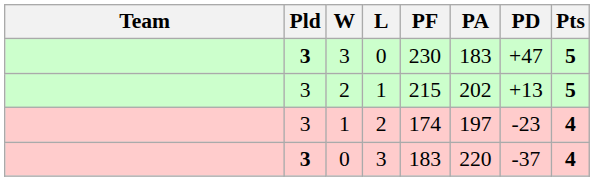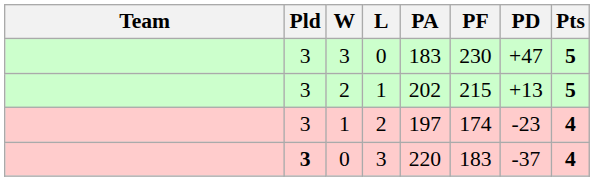columns swapped: (425, 21) <-> (475, 21)
(305, 55) bold -> (305, 55) normal
